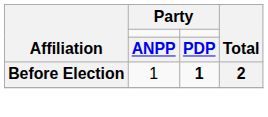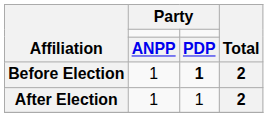+ row: (66, 99)
